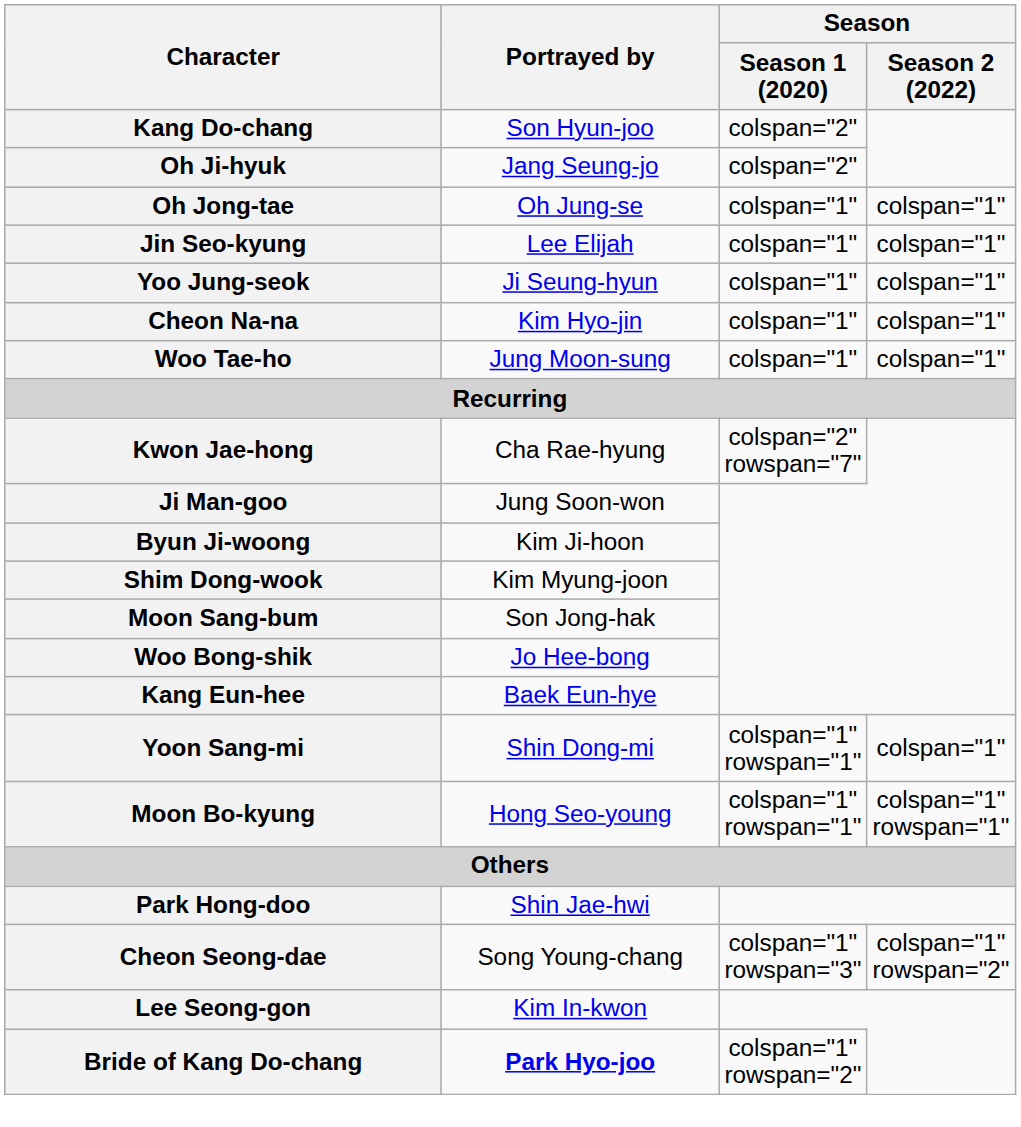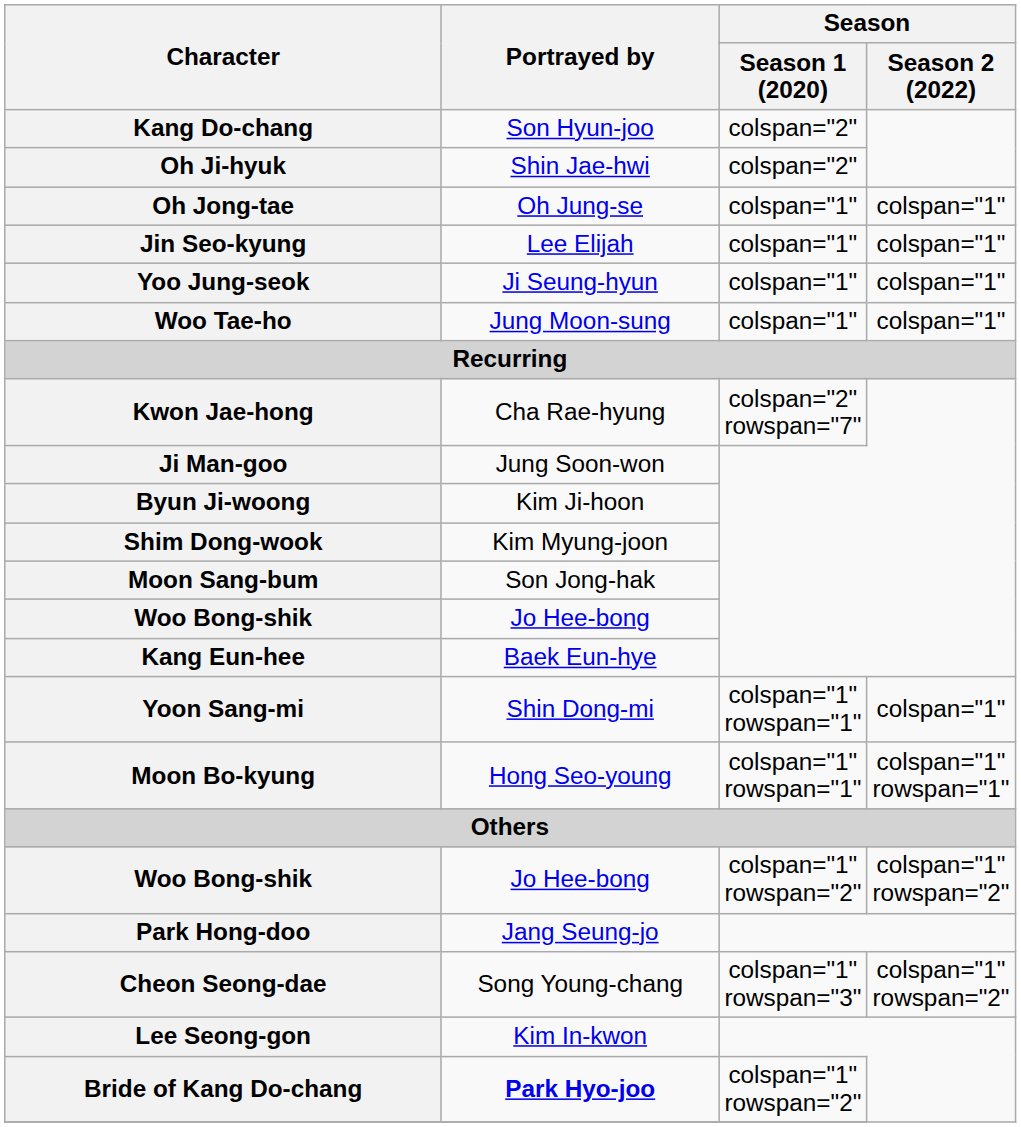(580, 166) Jang Seung-jo -> (580, 166) Shin Jae-hwi
- row: (223, 321)
+ row: (223, 879)
(580, 904) Shin Jae-hwi -> (580, 931) Jang Seung-jo
